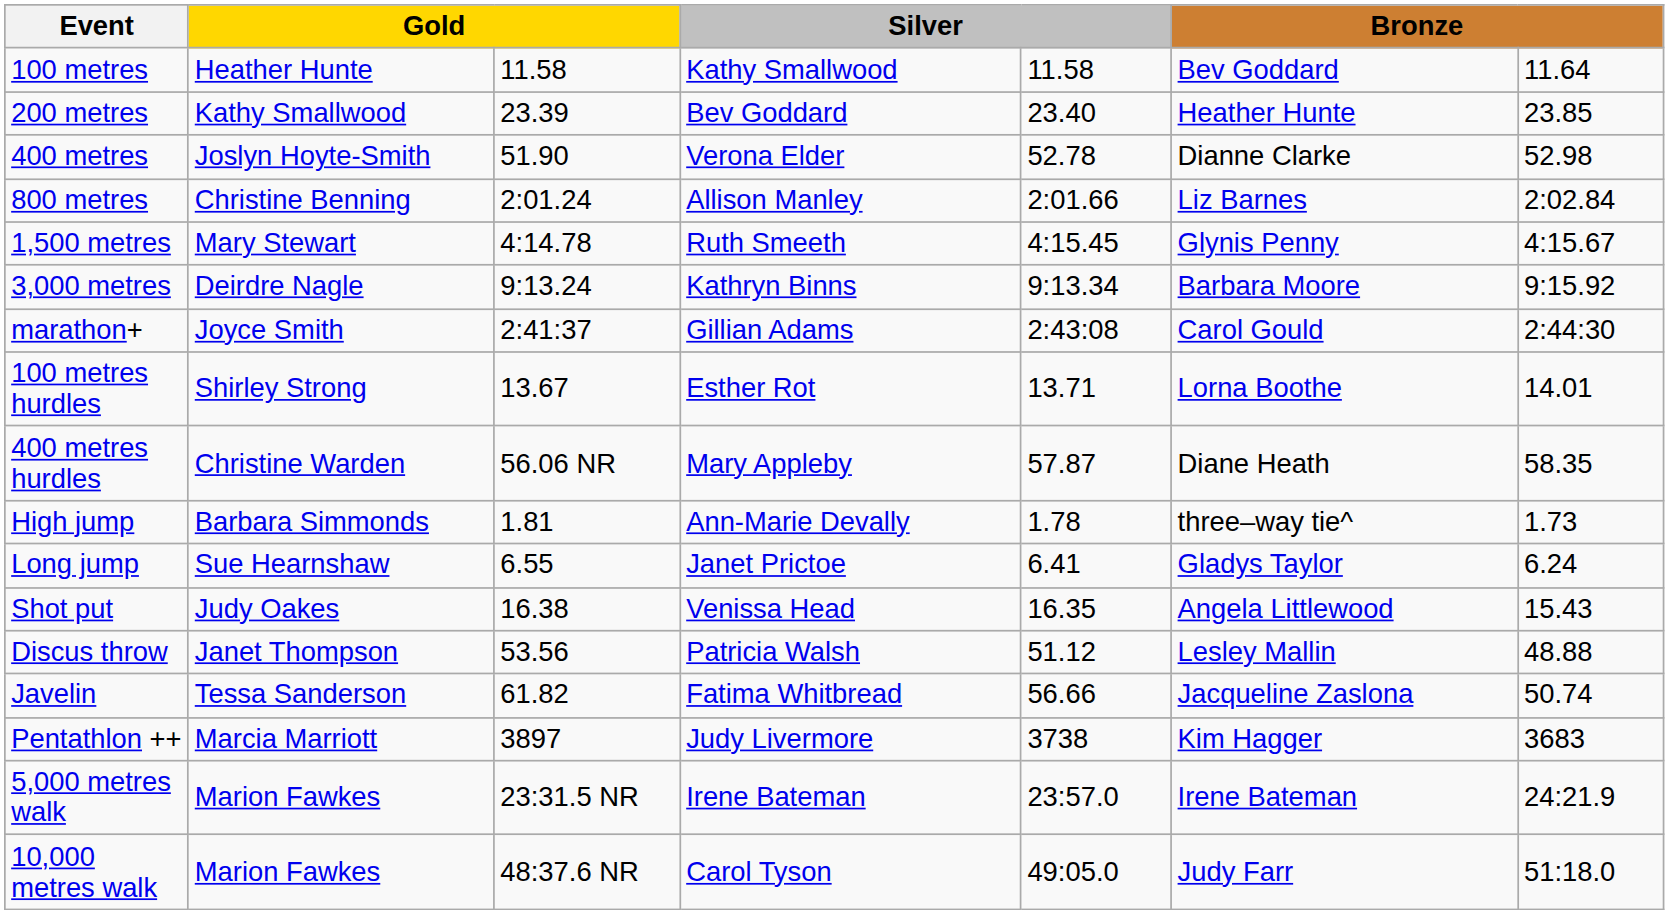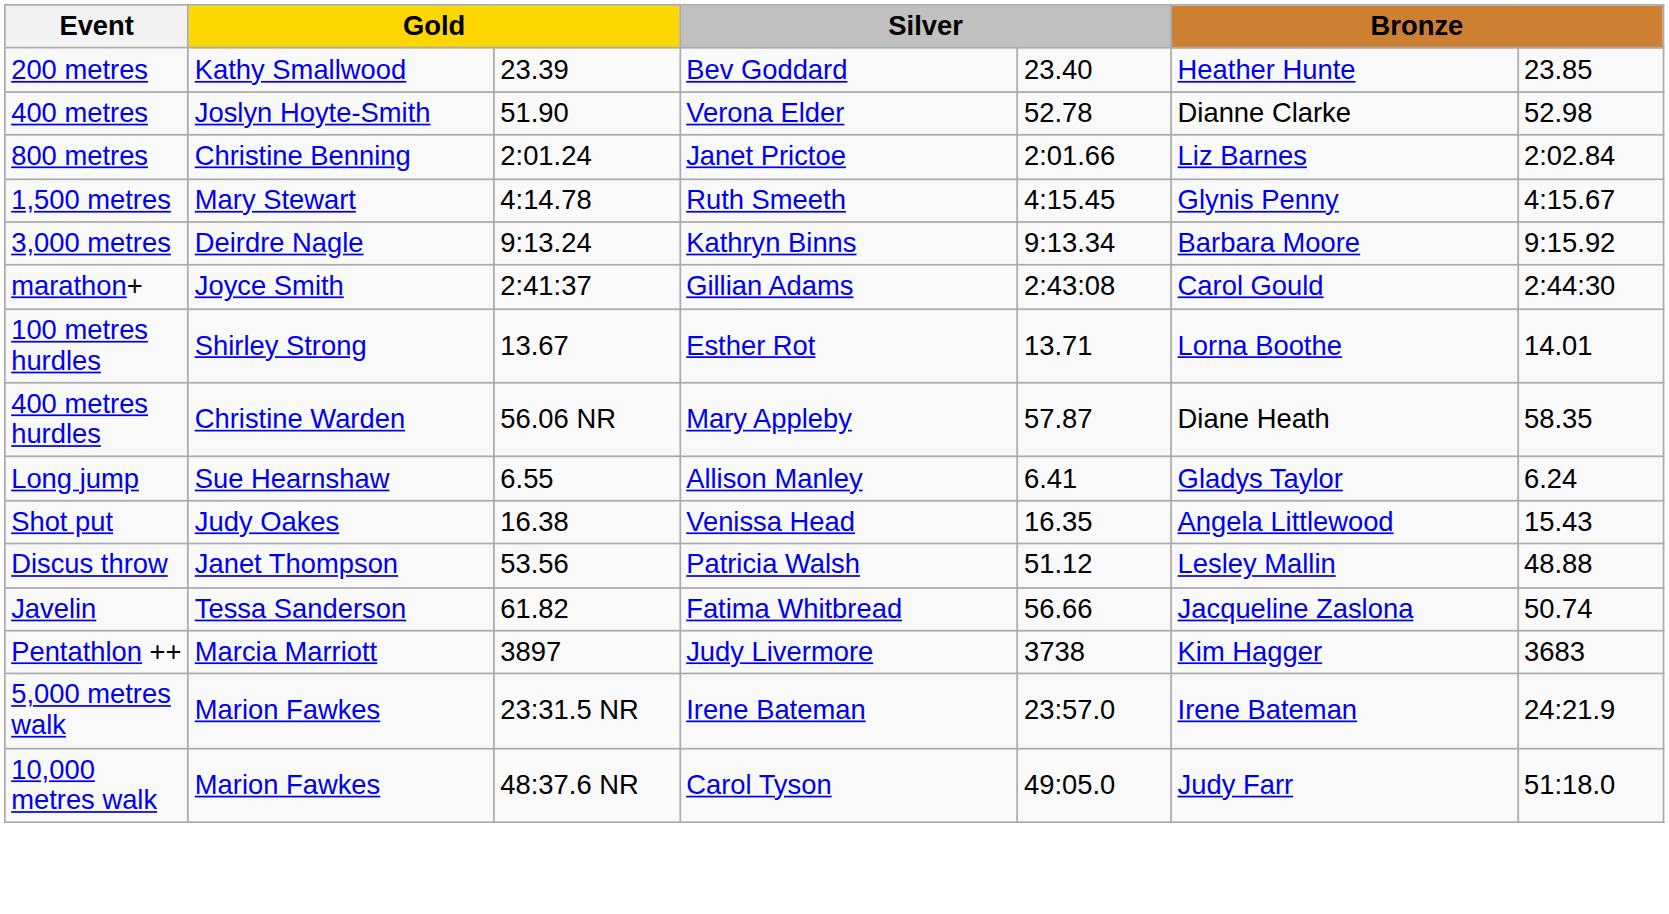- row: (80, 69)
(774, 199) Allison Manley -> (766, 156) Janet Prictoe
- row: (73, 521)
(766, 565) Janet Prictoe -> (774, 478) Allison Manley
